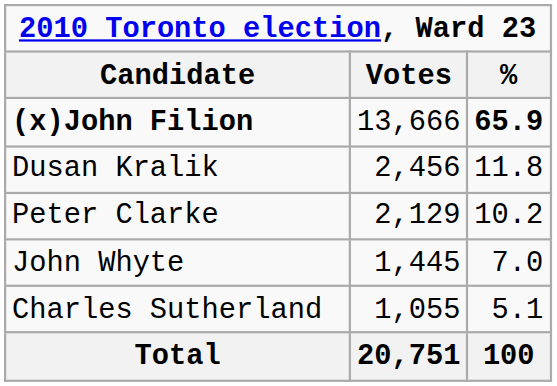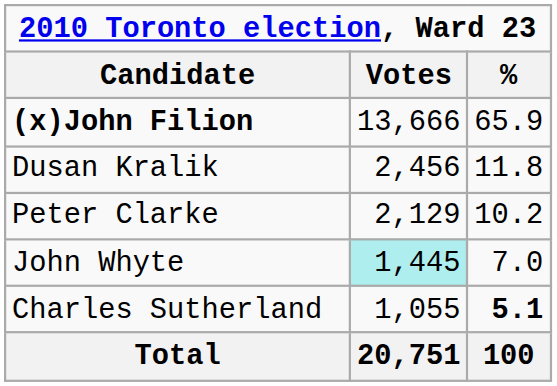(509, 122) bold -> (509, 122) normal
(417, 263) no background -> (417, 263) paleturquoise background
(517, 309) normal -> (517, 309) bold
